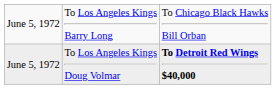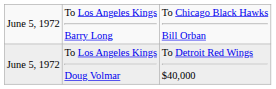(215, 64) bold -> (215, 64) normal
